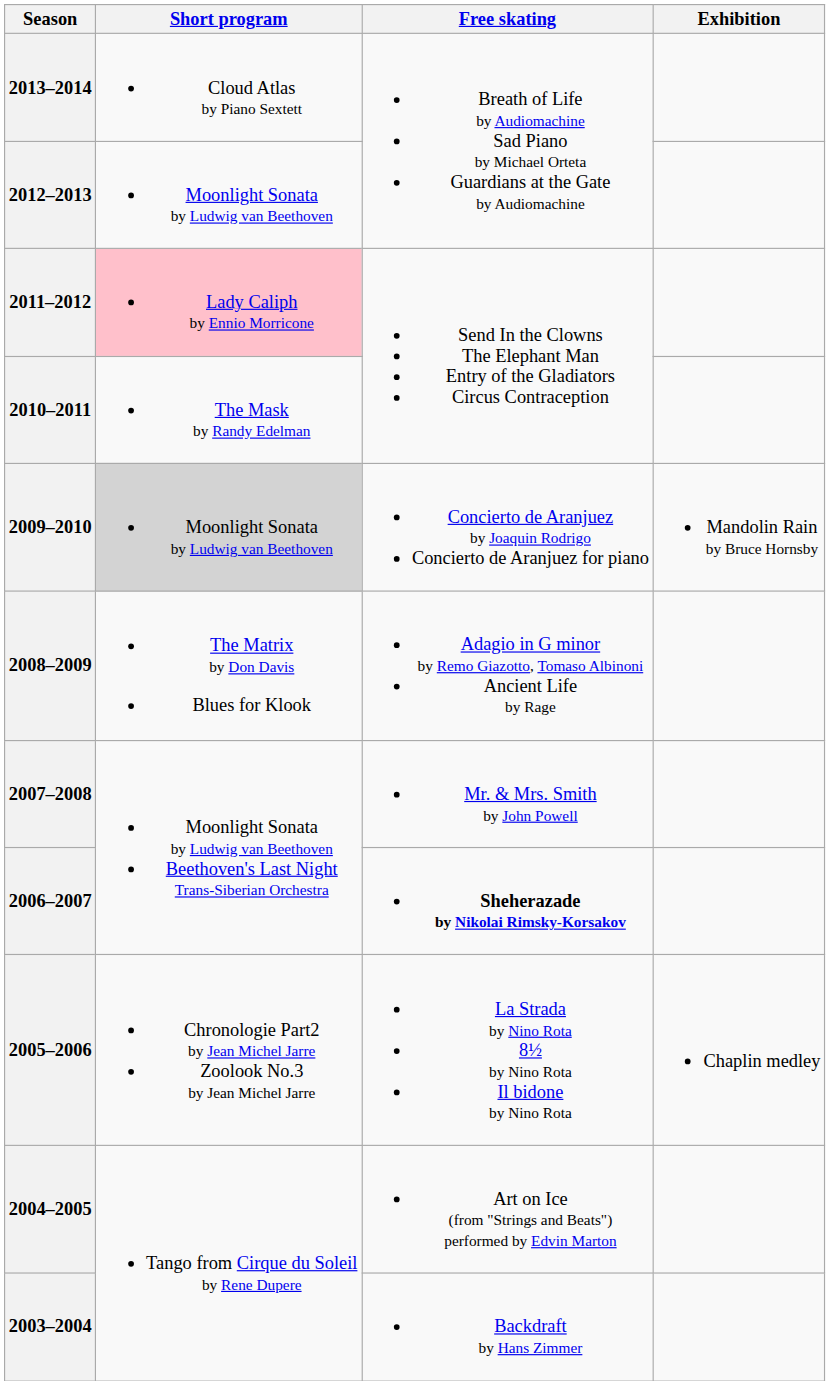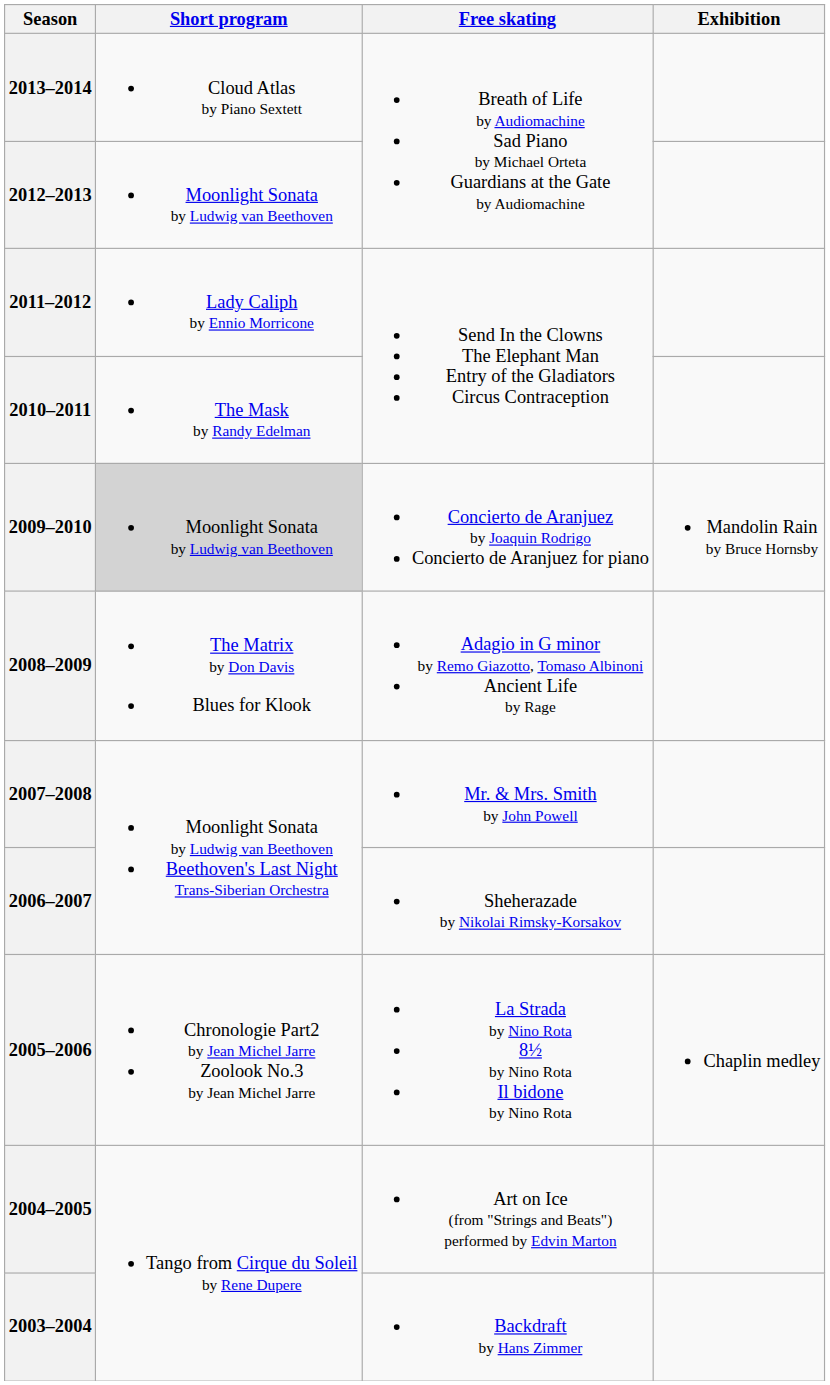(229, 313) pink background -> (229, 313) no background
(507, 912) bold -> (507, 912) normal
